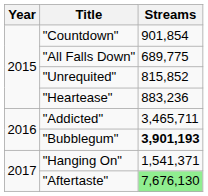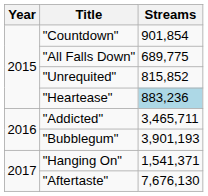(165, 98) no background -> (165, 98) lightblue background
(170, 139) bold -> (170, 139) normal
(170, 181) lightgreen background -> (170, 181) no background
